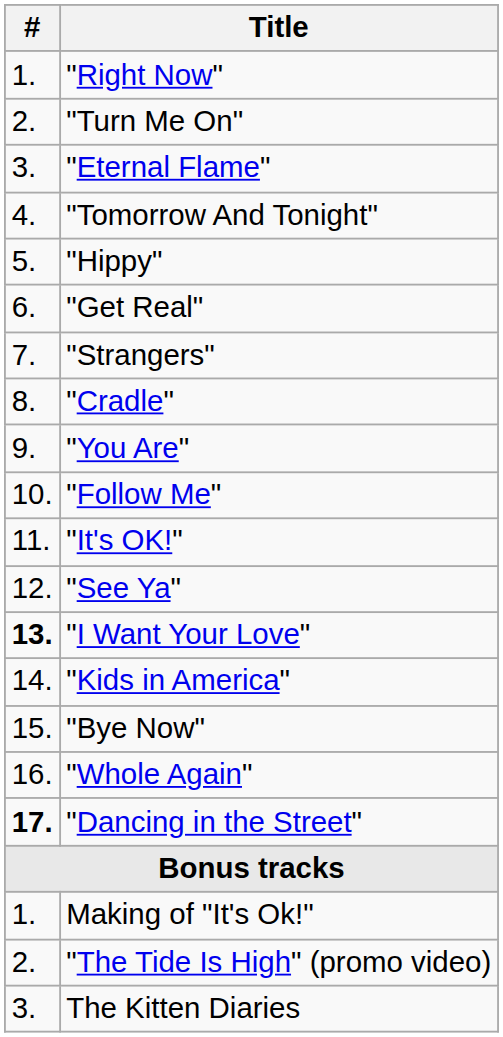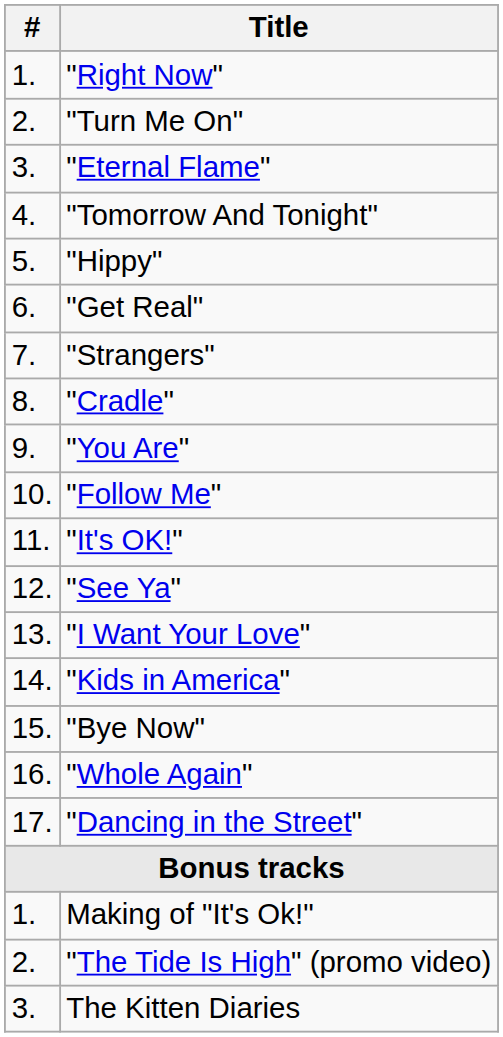(32, 634) bold -> (32, 634) normal
(32, 821) bold -> (32, 821) normal
